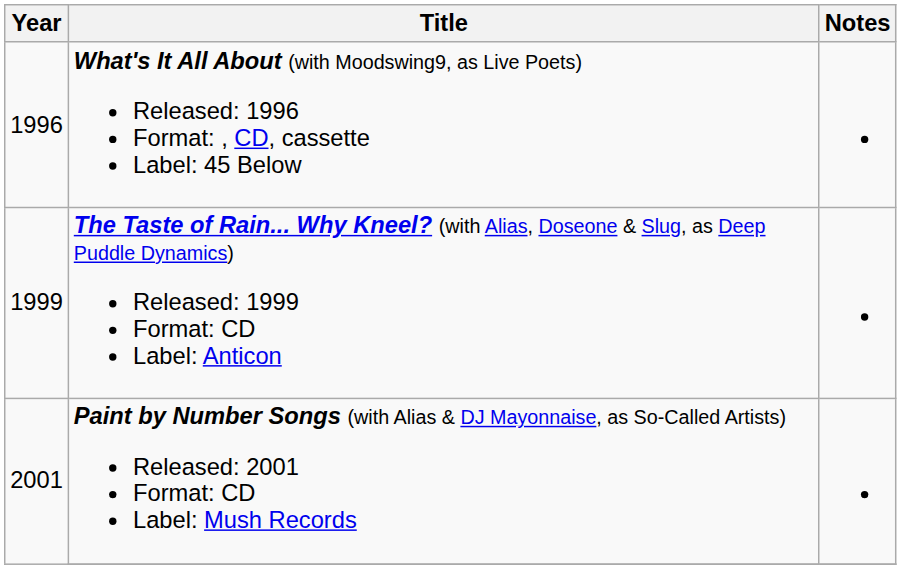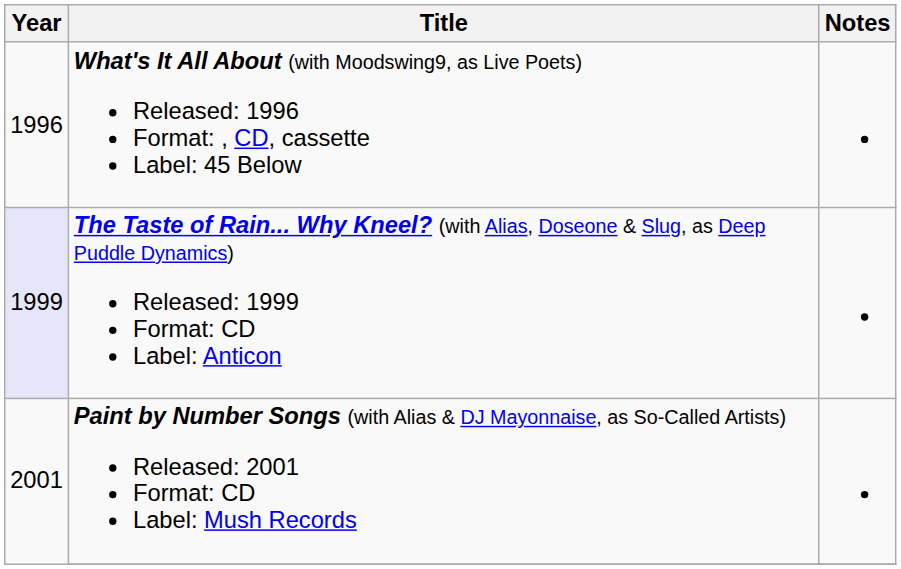(37, 302) no background -> (37, 302) lavender background
